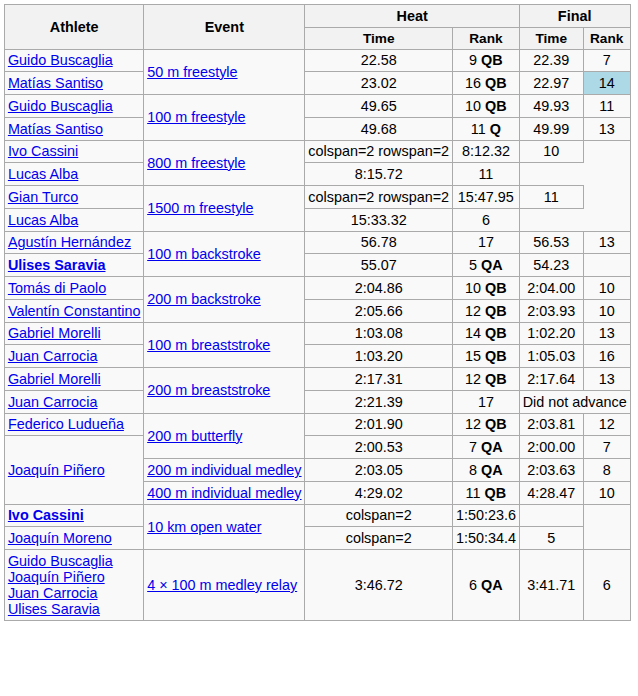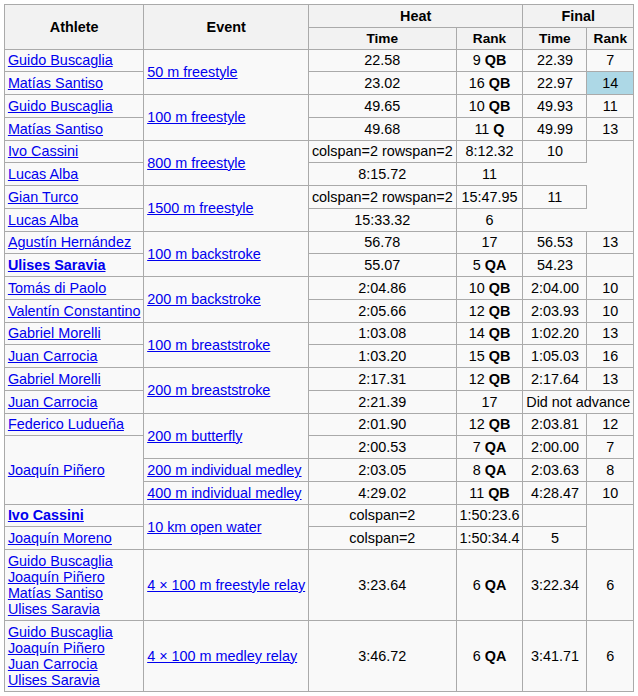+ row: (382, 585)
